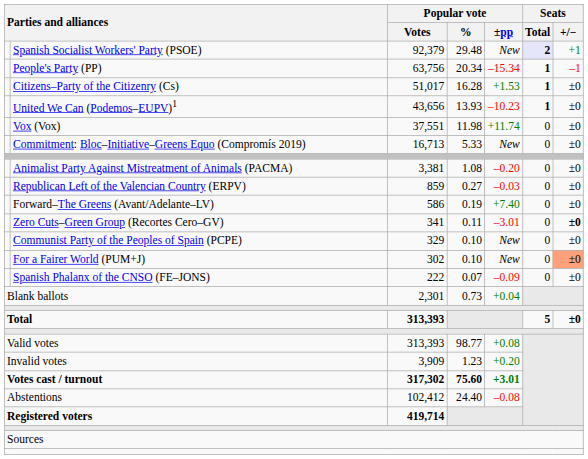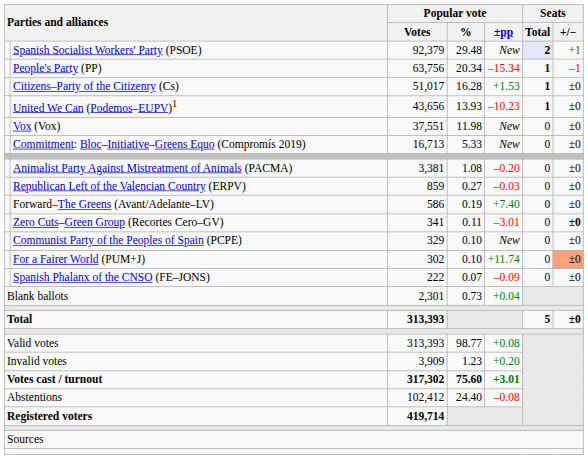(504, 126) +11.74 -> (510, 126) New
(510, 259) New -> (504, 259) +11.74
